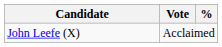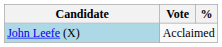(43, 33) no background -> (43, 33) lightblue background
